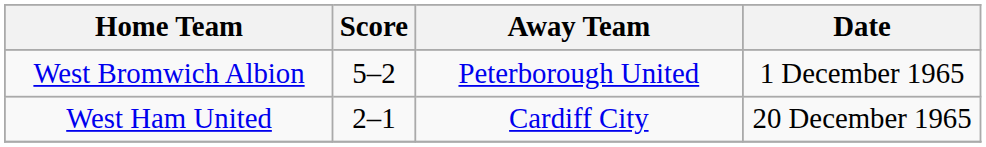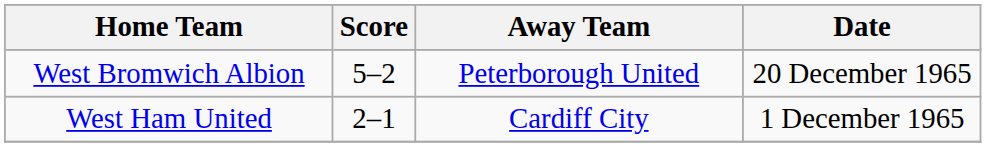(862, 73) 1 December 1965 -> (862, 73) 20 December 1965
(862, 118) 20 December 1965 -> (862, 118) 1 December 1965
